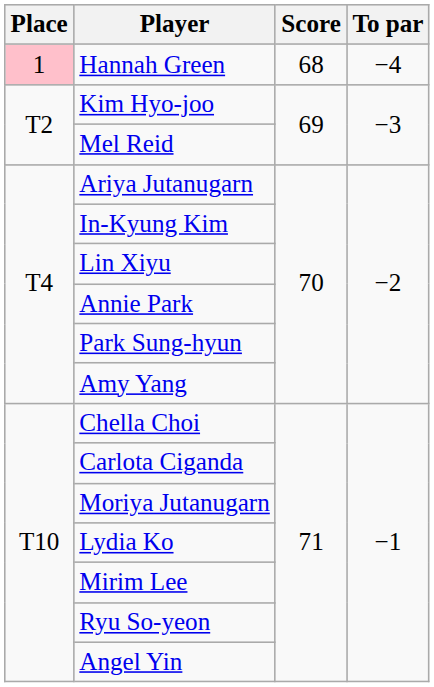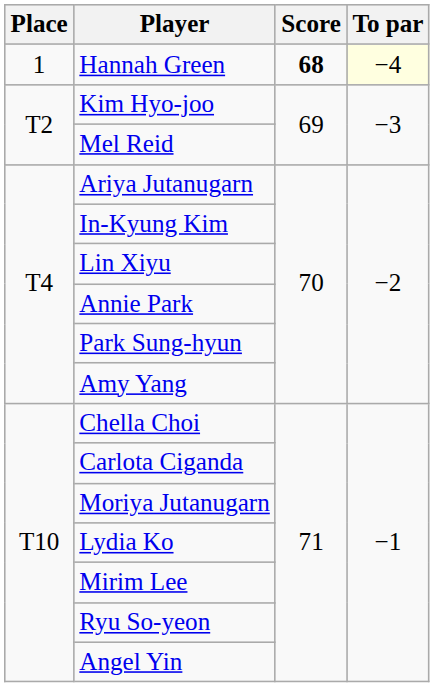(39, 64) pink background -> (39, 64) no background
(311, 64) normal -> (311, 64) bold
(388, 64) no background -> (388, 64) lightyellow background
